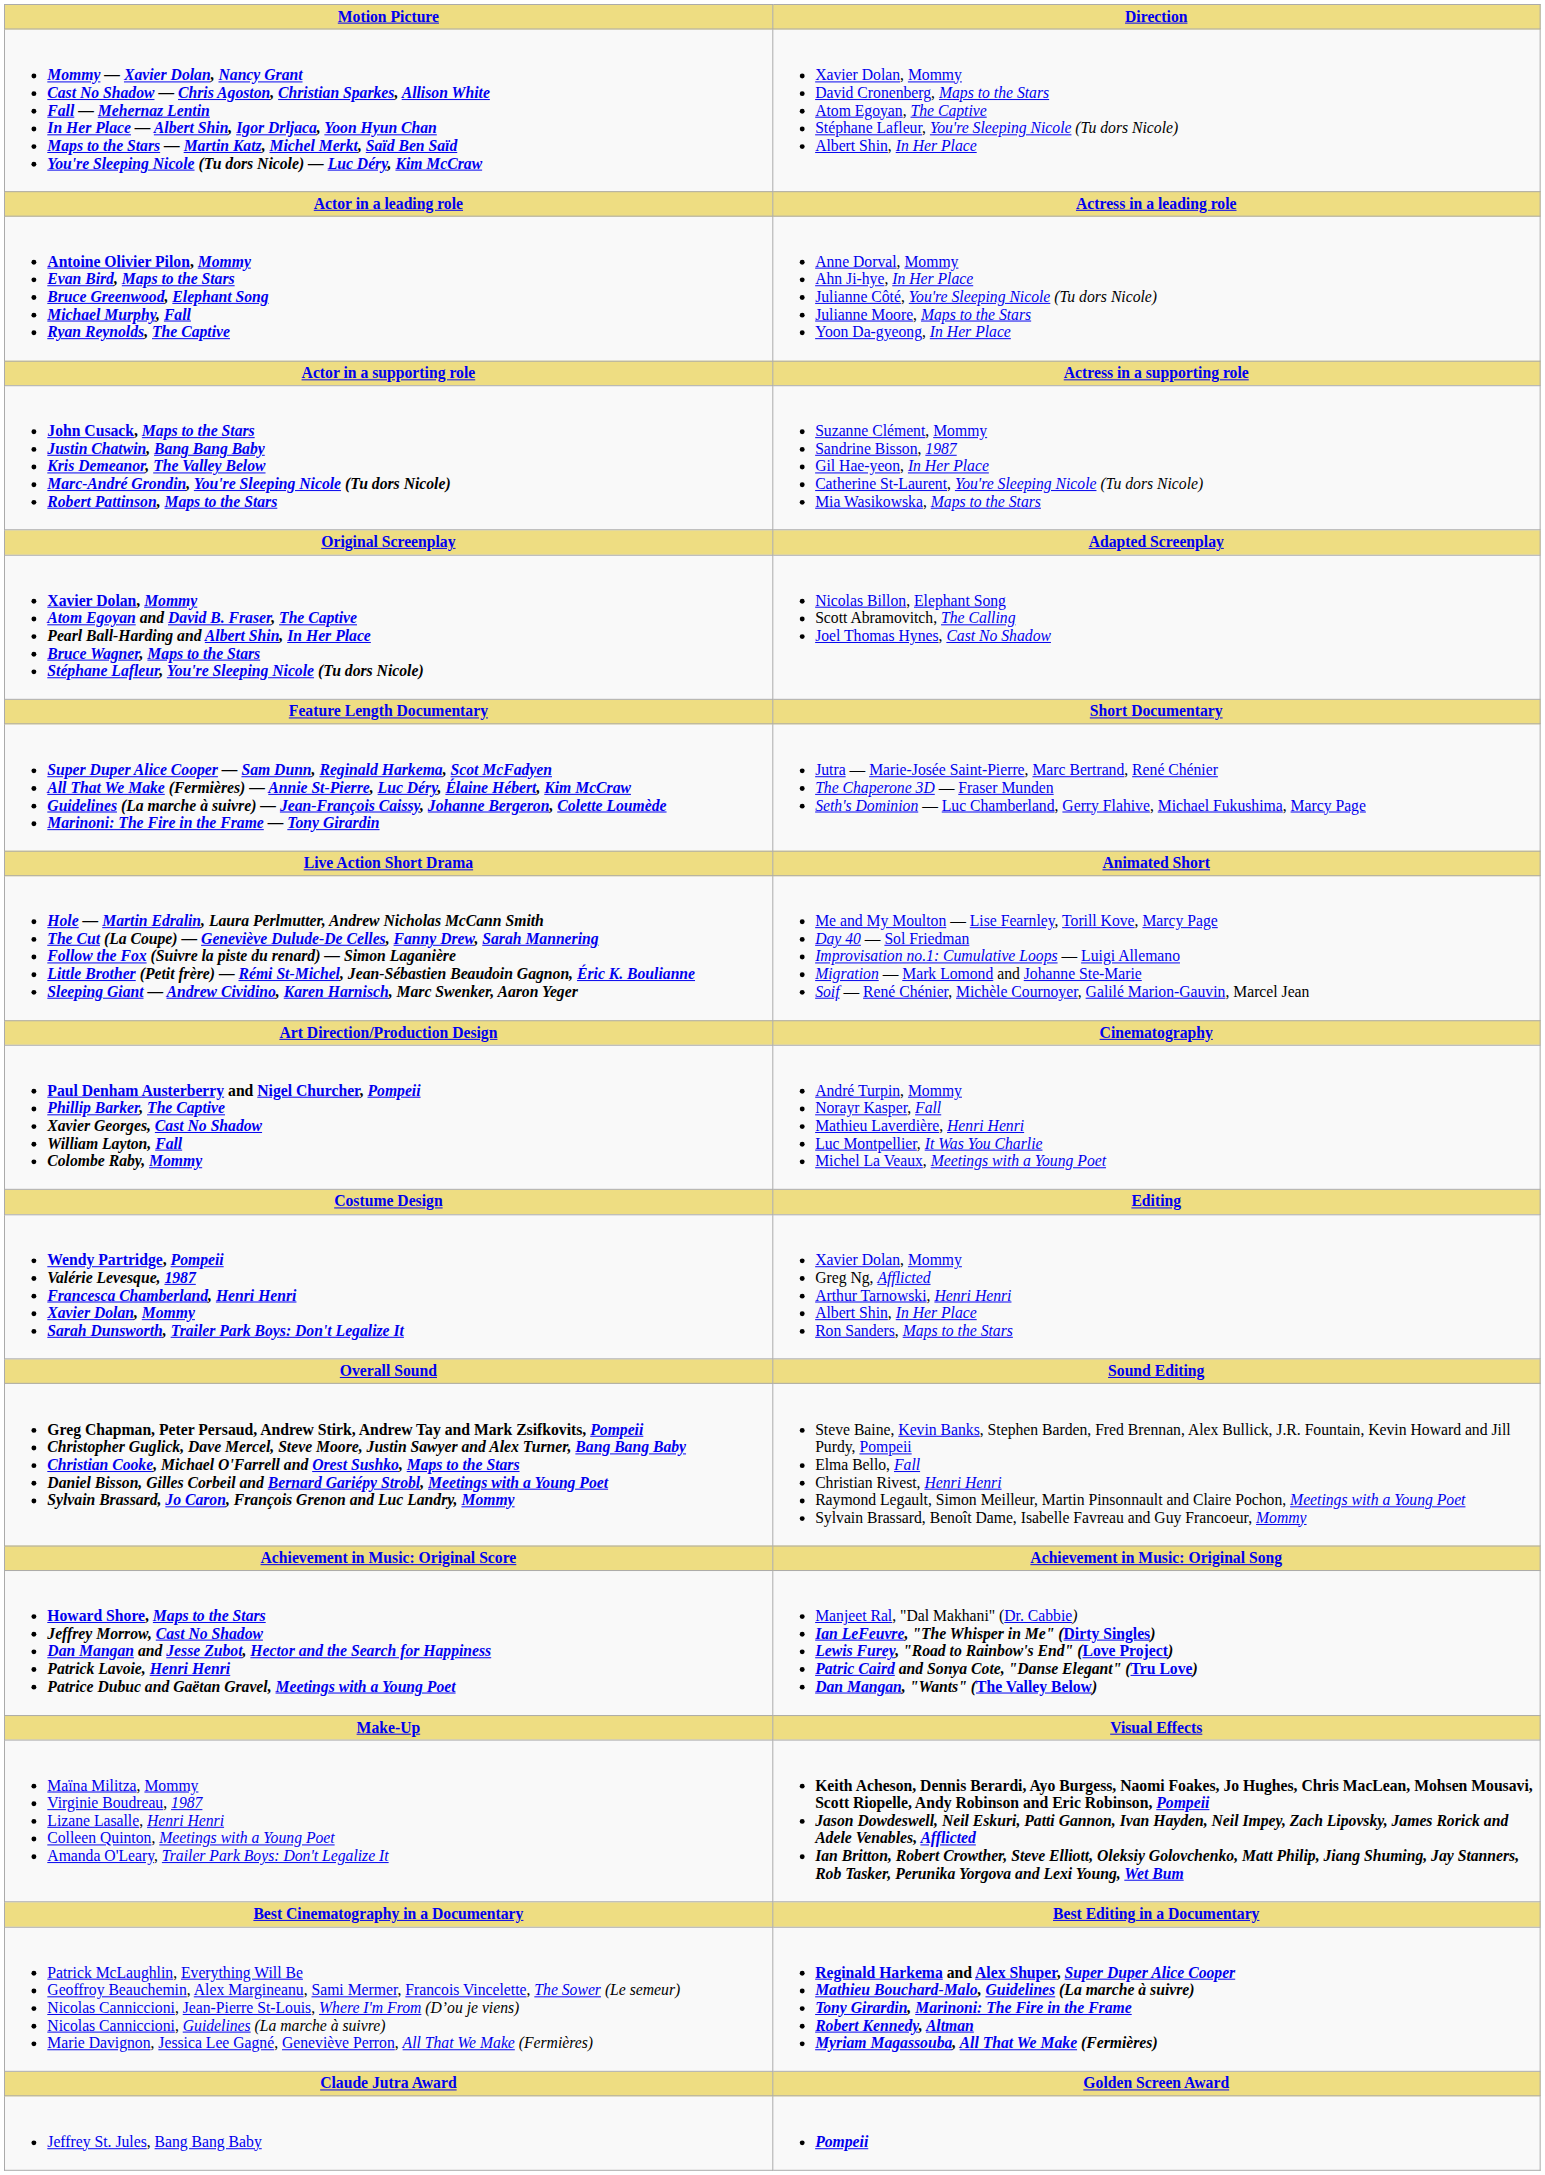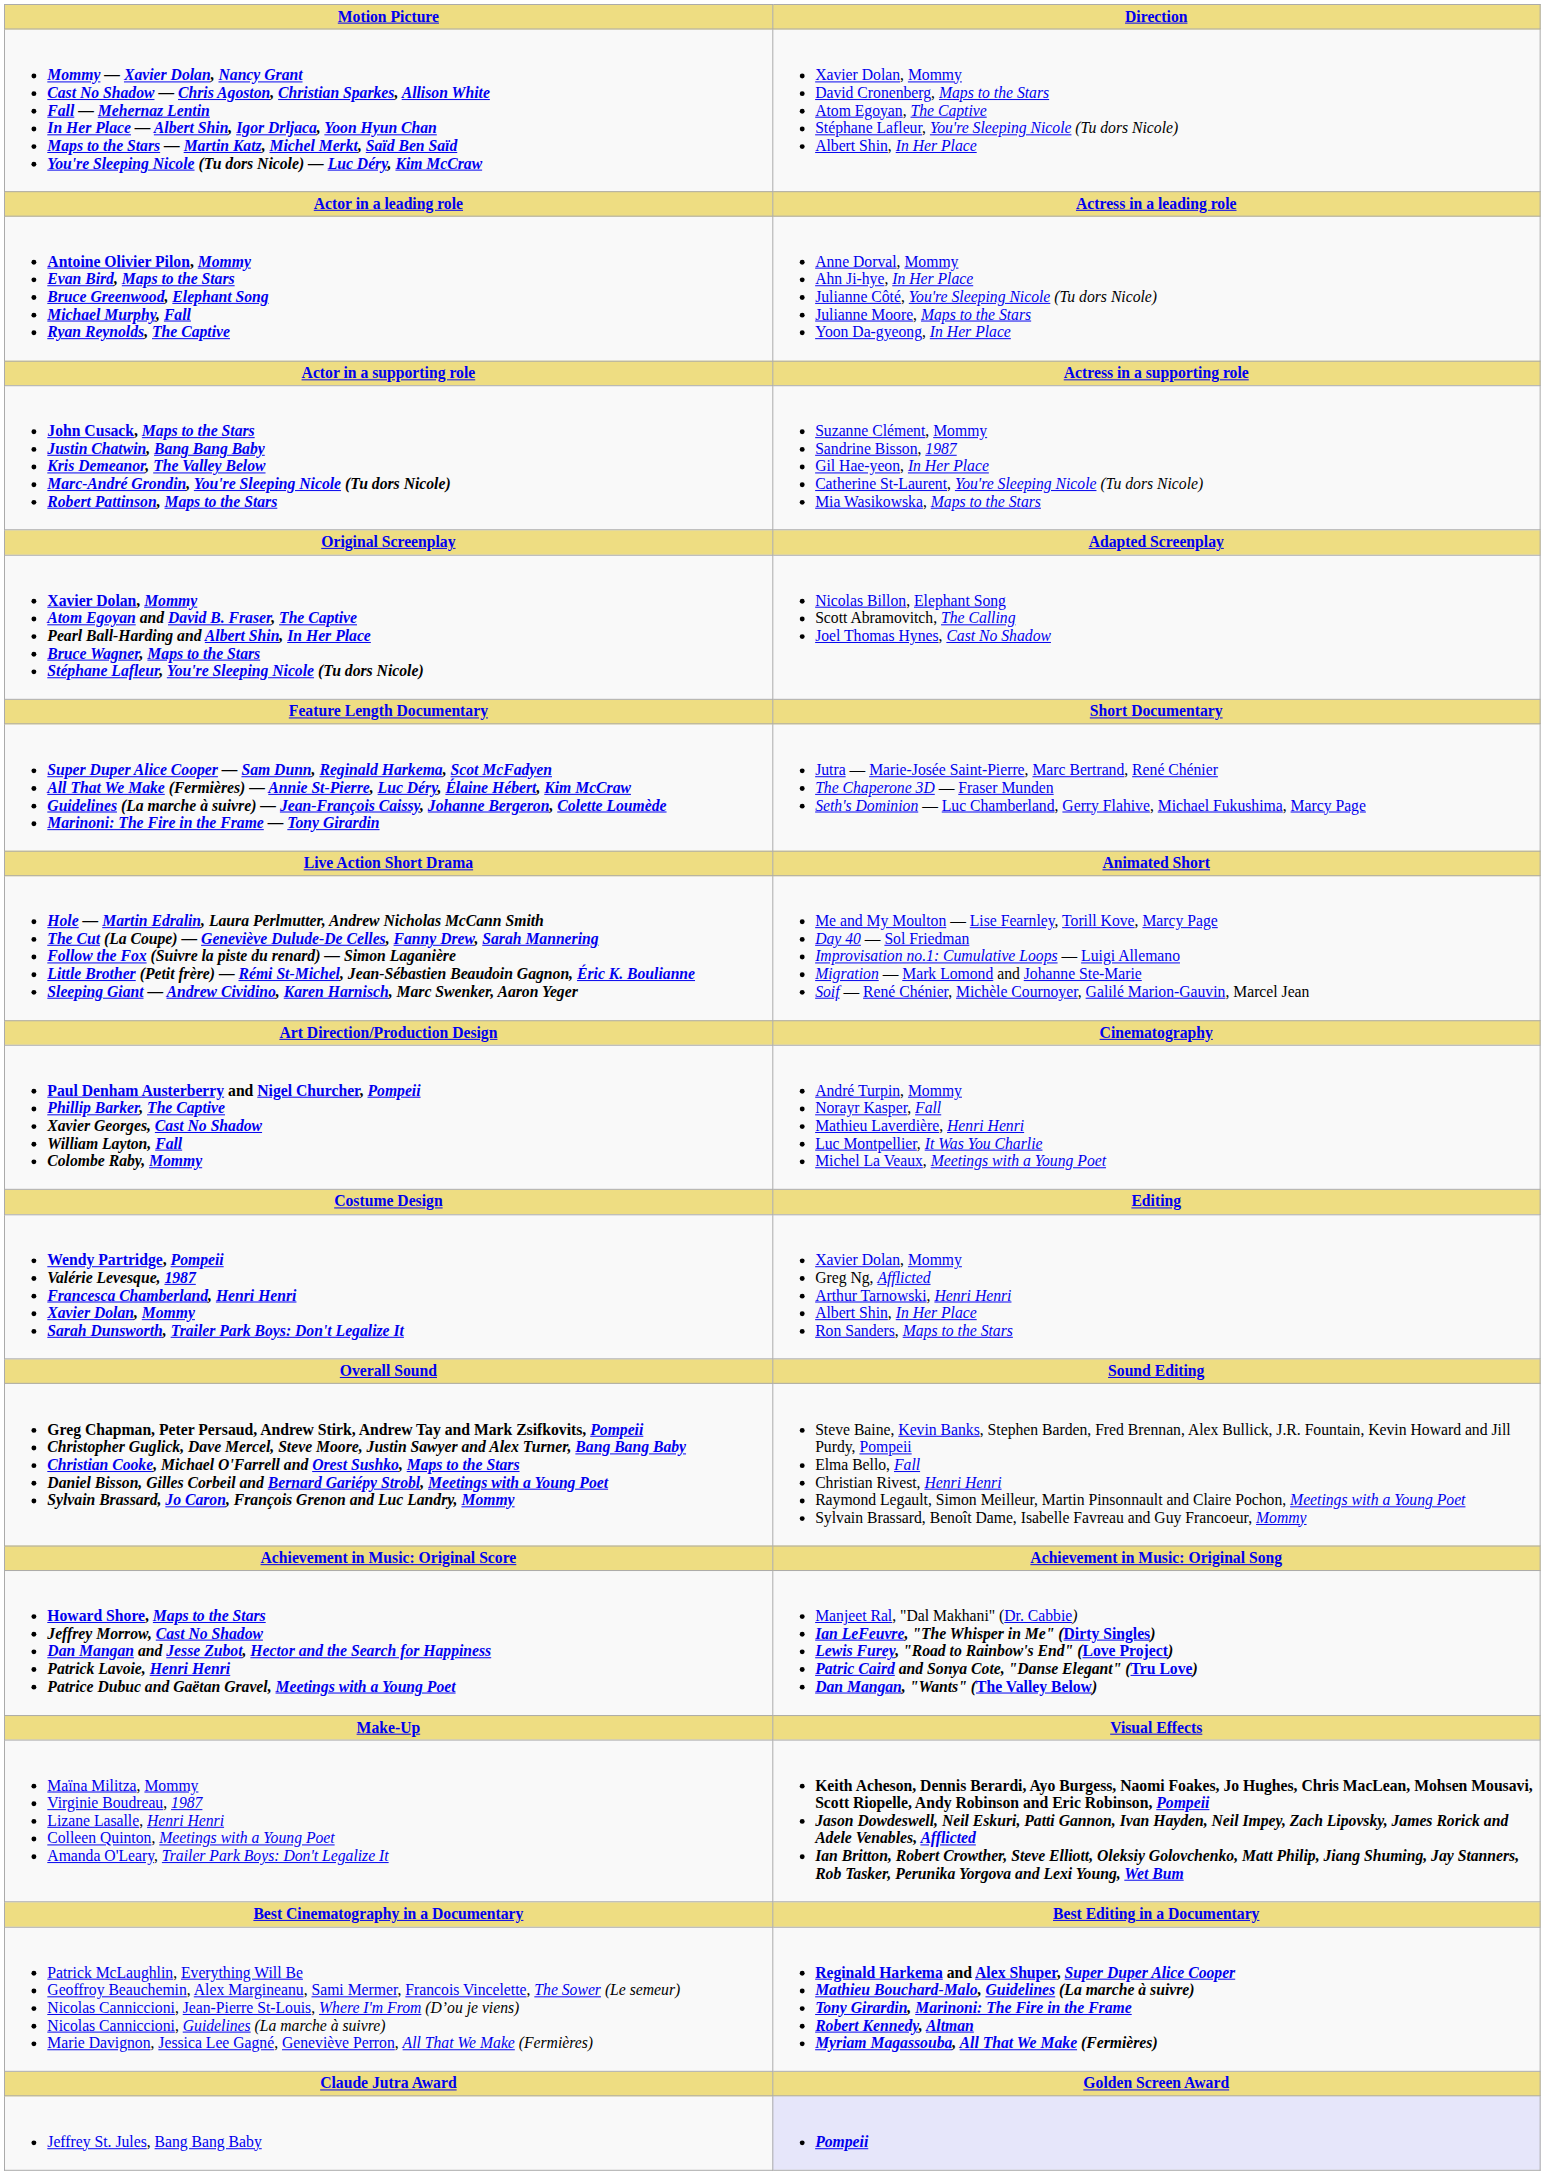(1156, 2142) no background -> (1156, 2142) lavender background
